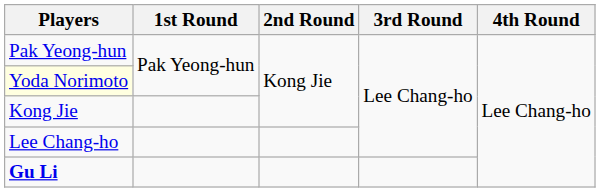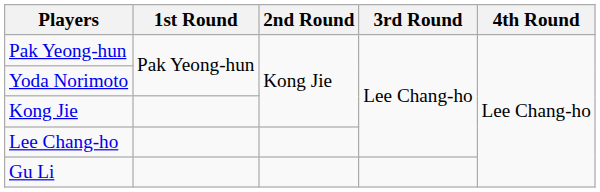(69, 80) lightyellow background -> (69, 80) no background
(33, 171) bold -> (32, 171) normal
